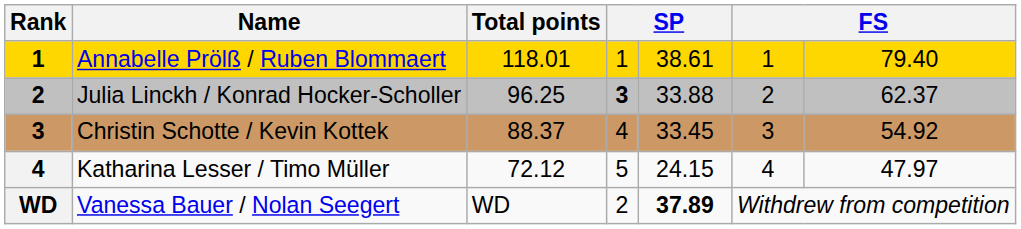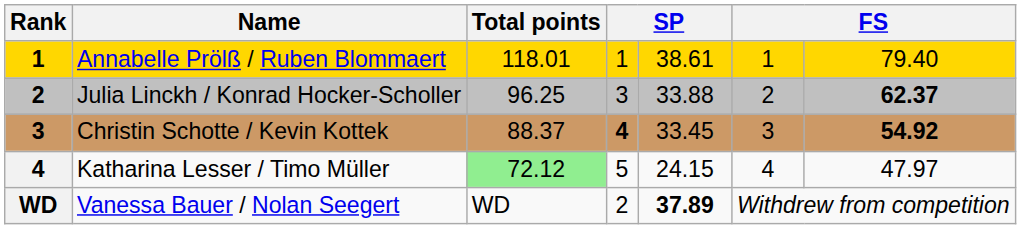(622, 95) bold -> (622, 95) normal
(910, 95) normal -> (910, 95) bold
(622, 132) normal -> (622, 132) bold
(910, 132) normal -> (910, 132) bold
(536, 168) no background -> (536, 168) lightgreen background
